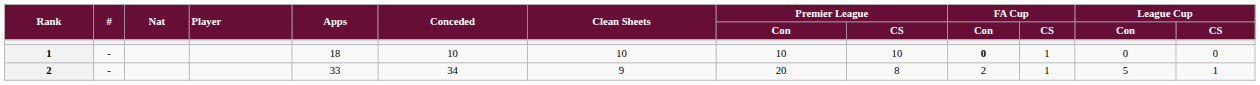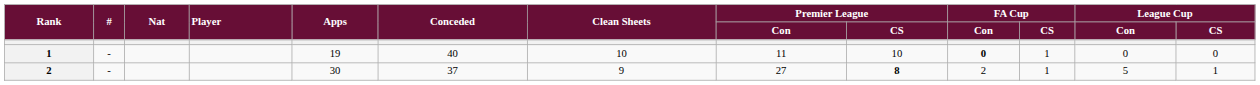(335, 53) 18 -> (335, 53) 19
(453, 53) 10 -> (453, 53) 40
(781, 53) 10 -> (781, 53) 11
(335, 71) 33 -> (335, 71) 30
(453, 71) 34 -> (453, 71) 37
(781, 71) 20 -> (781, 71) 27
(897, 71) normal -> (897, 71) bold
